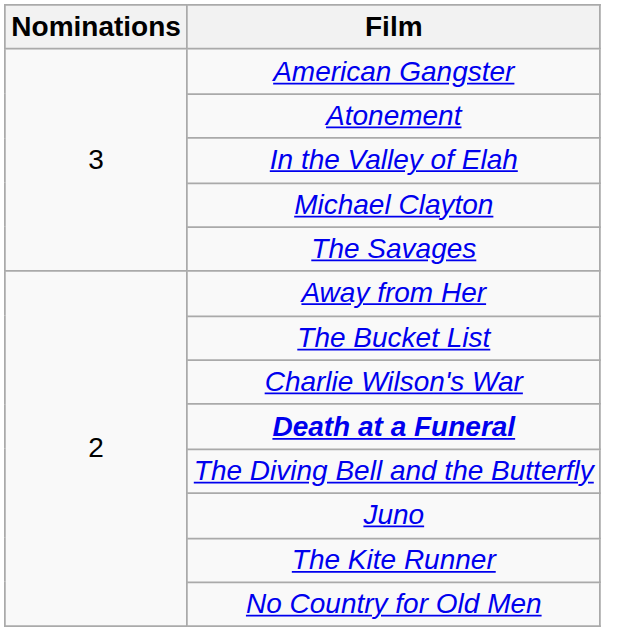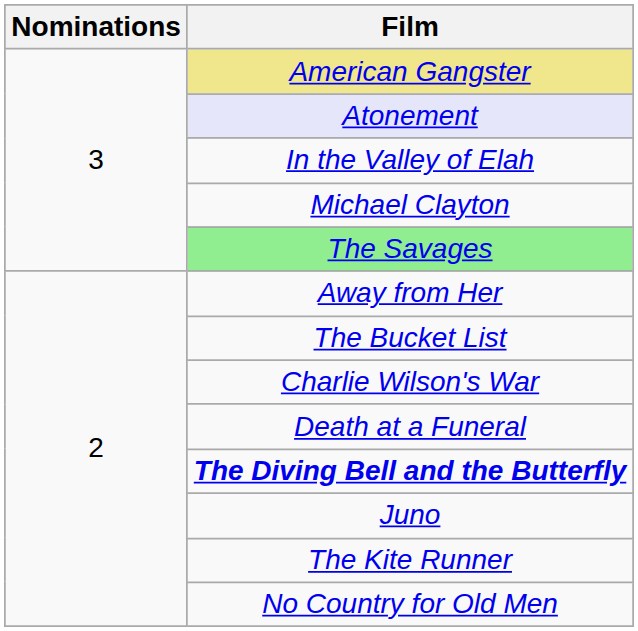(394, 71) no background -> (410, 71) khaki background
(394, 115) no background -> (410, 115) lavender background
(394, 248) no background -> (410, 248) lightgreen background
(394, 426) bold -> (410, 426) normal
(394, 470) normal -> (410, 470) bold
